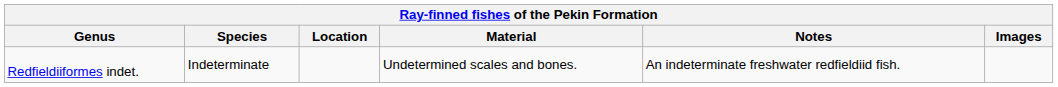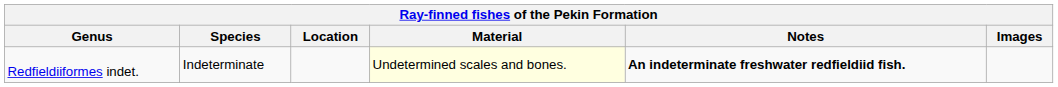(480, 64) no background -> (470, 64) lightyellow background
(773, 64) normal -> (767, 64) bold
